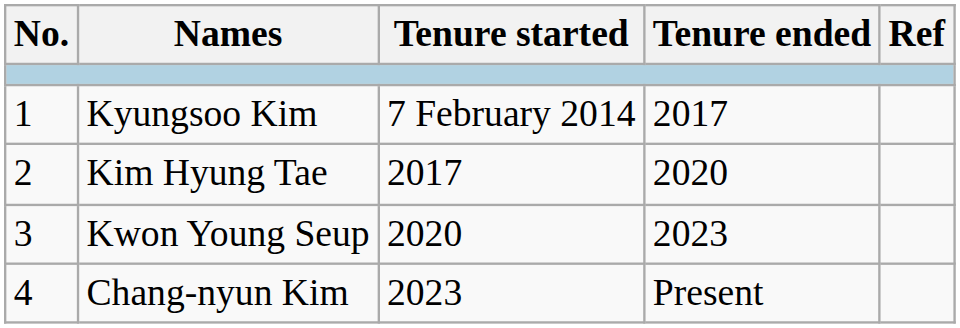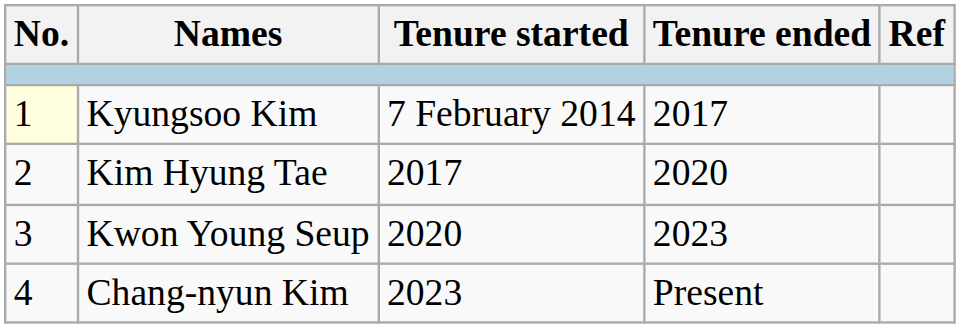(23, 113) no background -> (23, 113) lightyellow background
